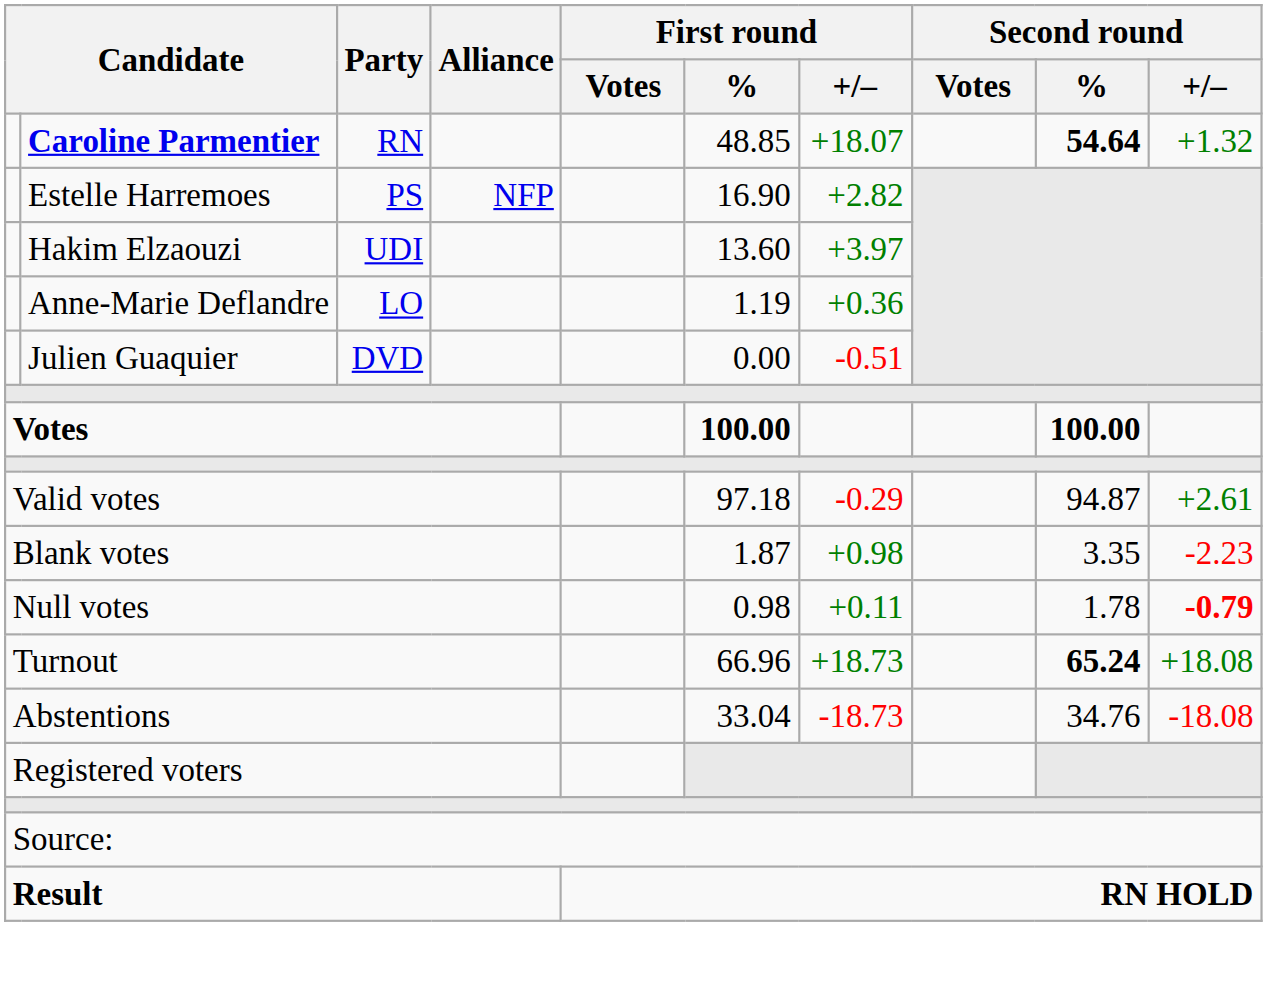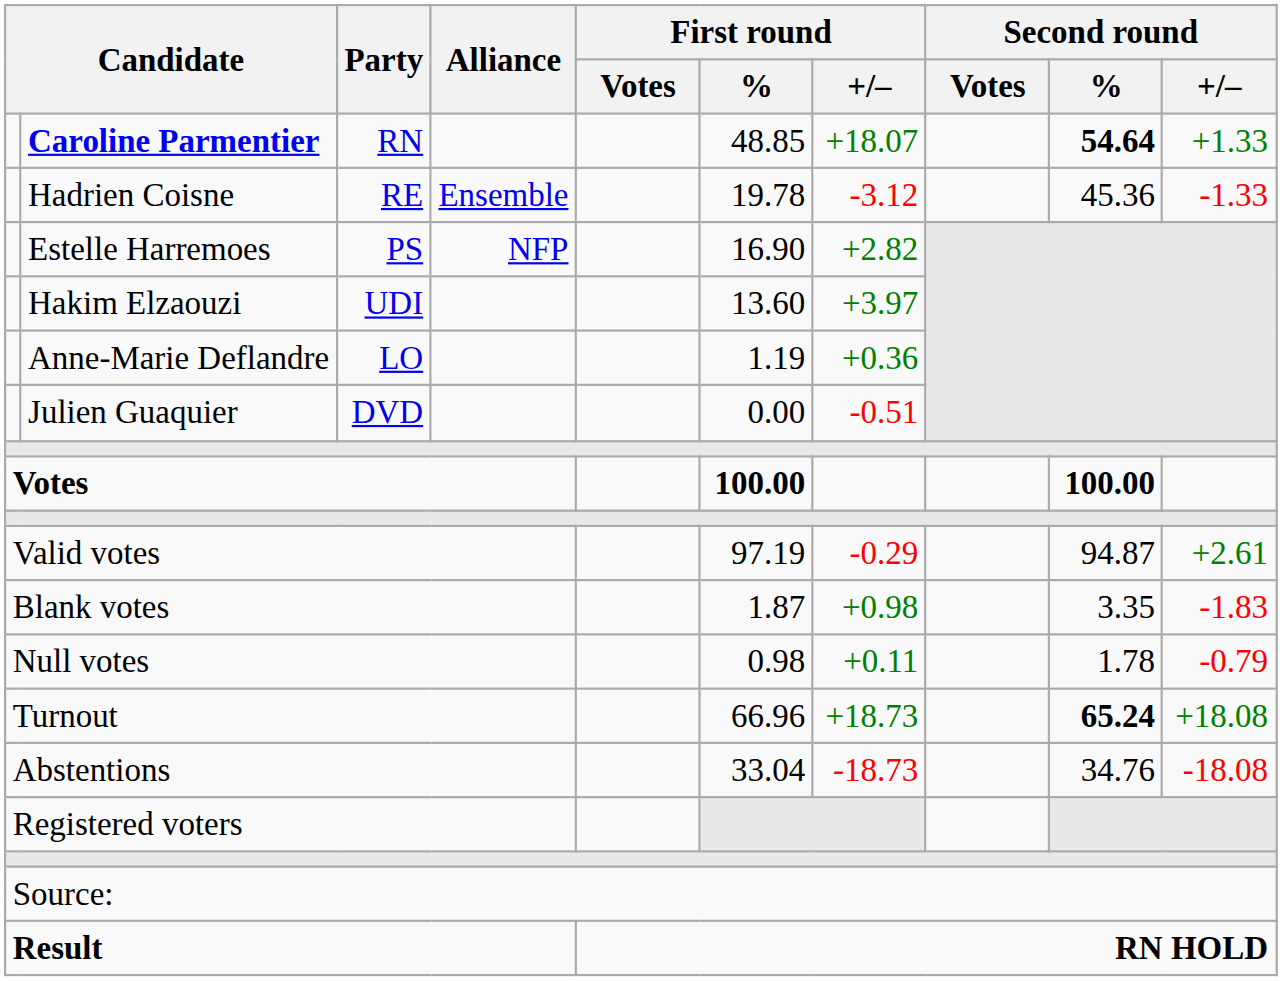(1215, 140) +1.32 -> (1230, 140) +1.33
+ row: (131, 195)
(754, 497) 97.18 -> (768, 552) 97.19
(1219, 552) -2.23 -> (1234, 606) -1.83
(1219, 606) bold -> (1234, 660) normal
